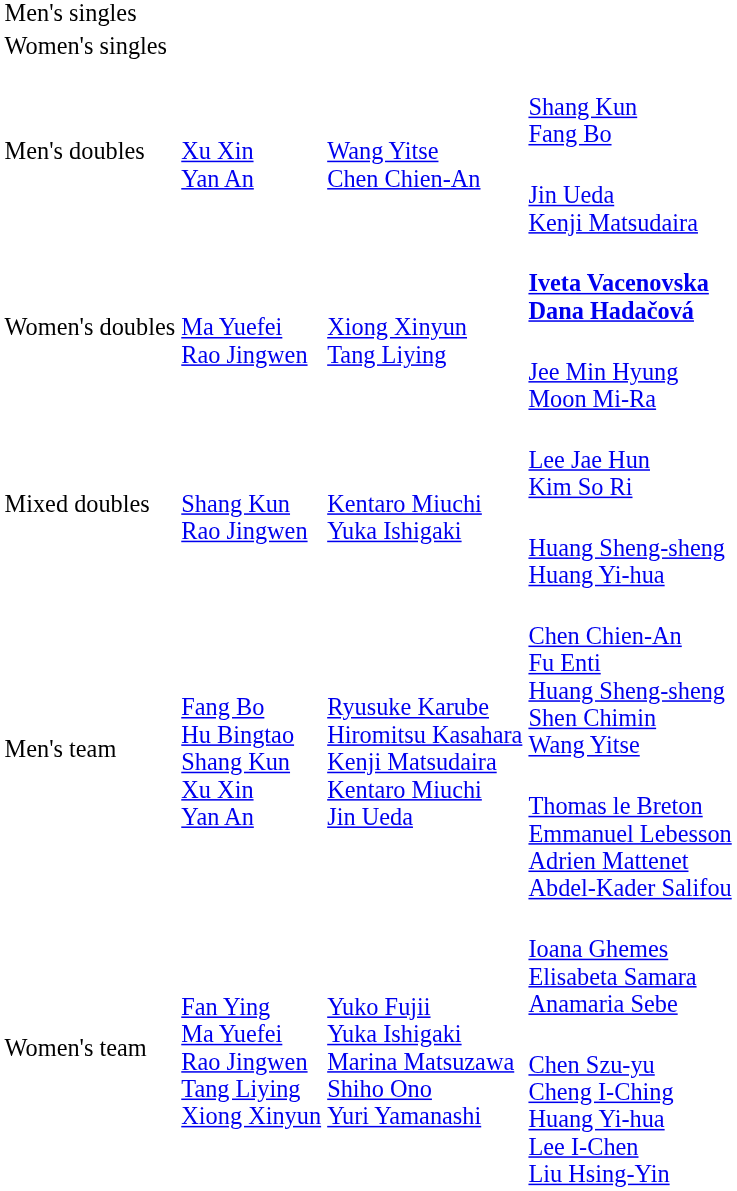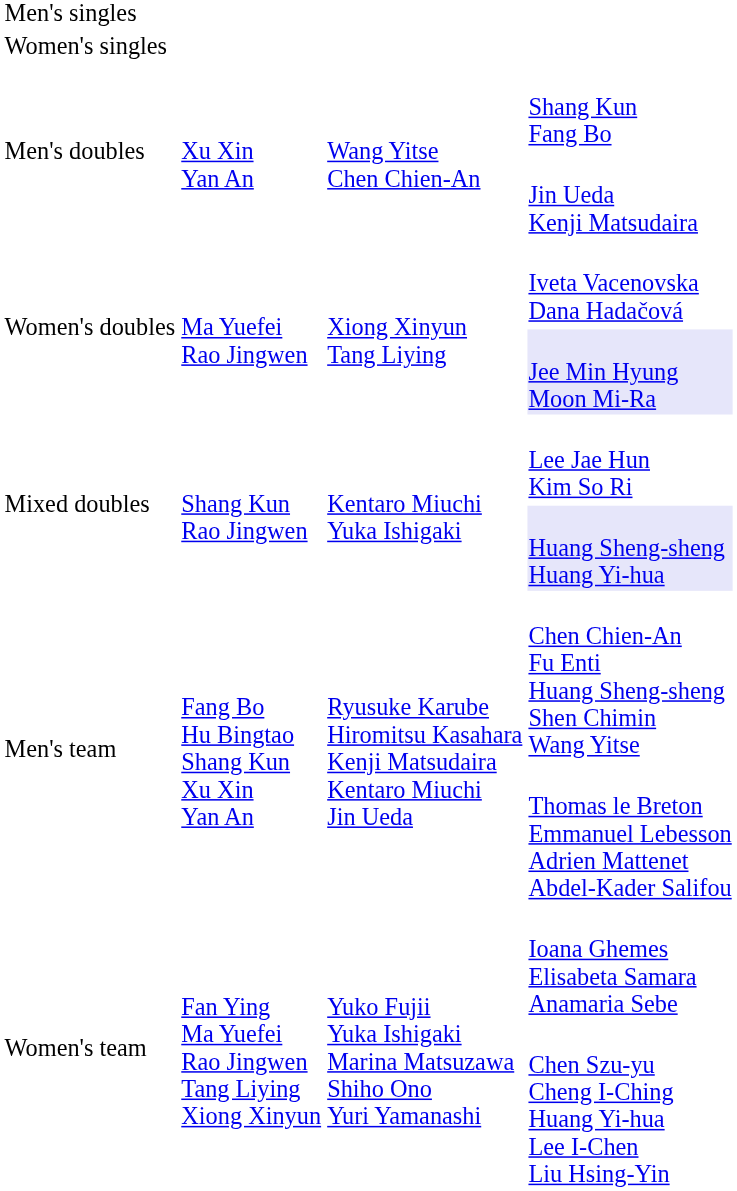(619, 297) bold -> (614, 297) normal
(603, 385) no background -> (603, 385) lavender background
(627, 561) no background -> (627, 561) lavender background
